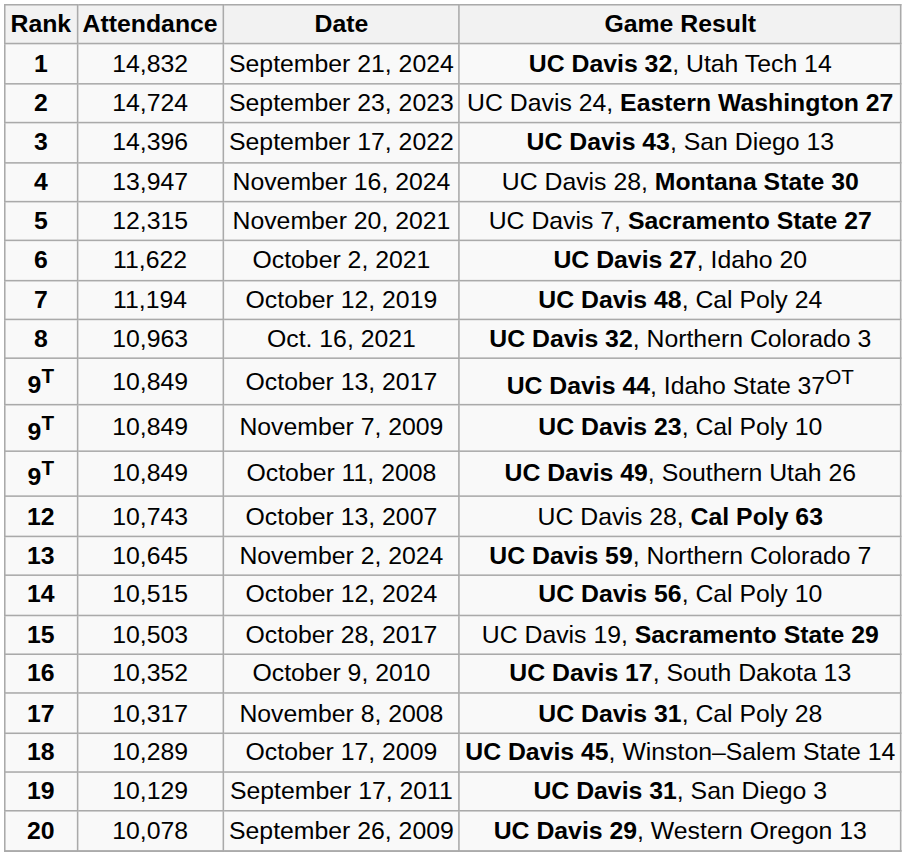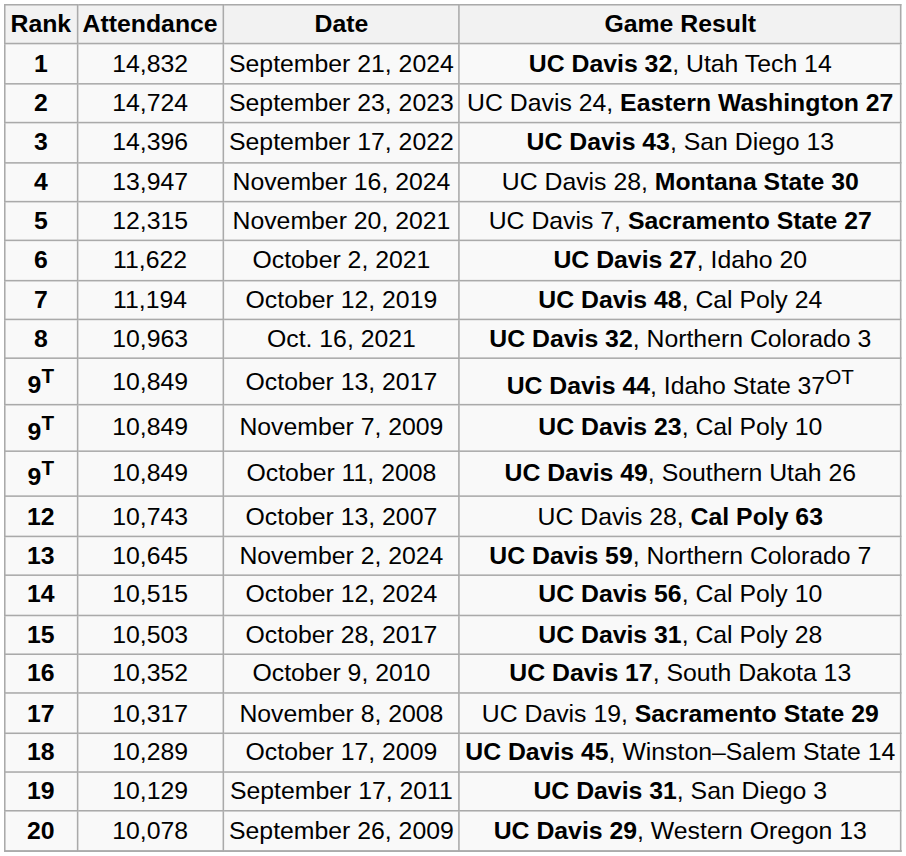(680, 634) UC Davis 19, Sacramento State 29 -> (680, 634) UC Davis 31, Cal Poly 28
(680, 712) UC Davis 31, Cal Poly 28 -> (680, 712) UC Davis 19, Sacramento State 29
